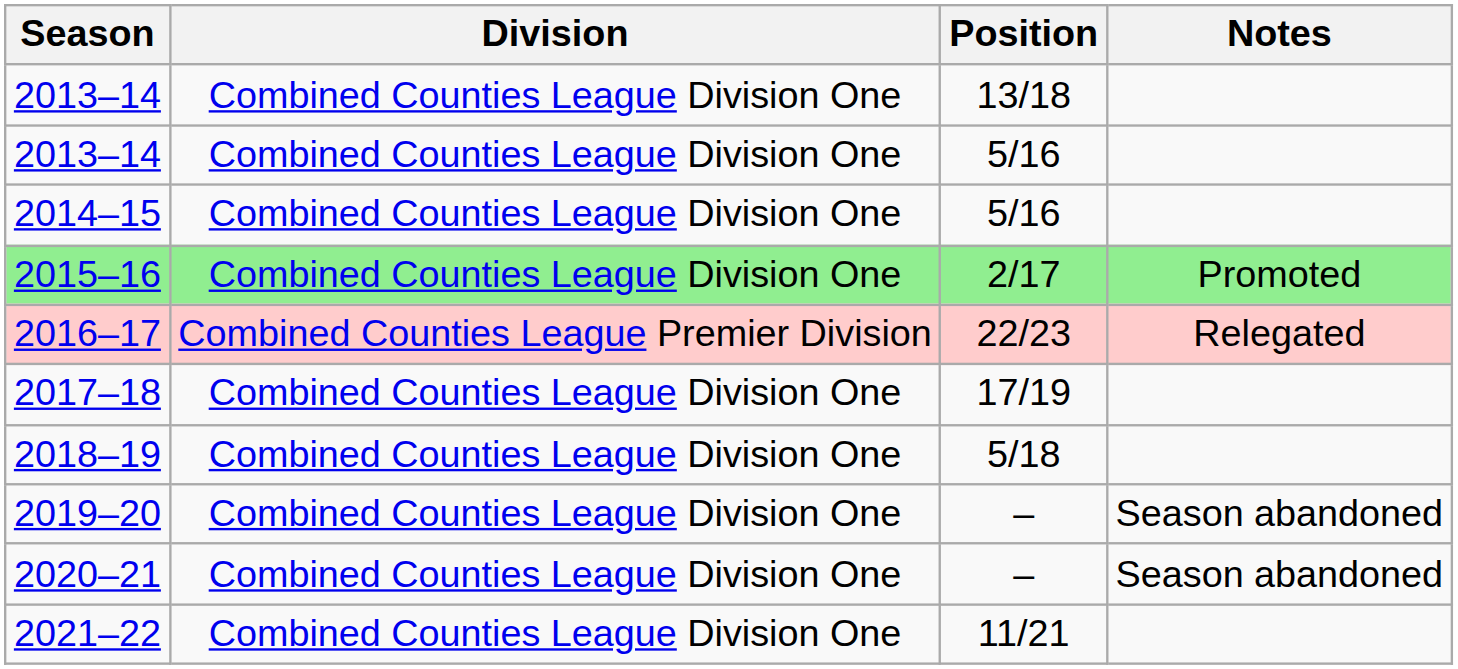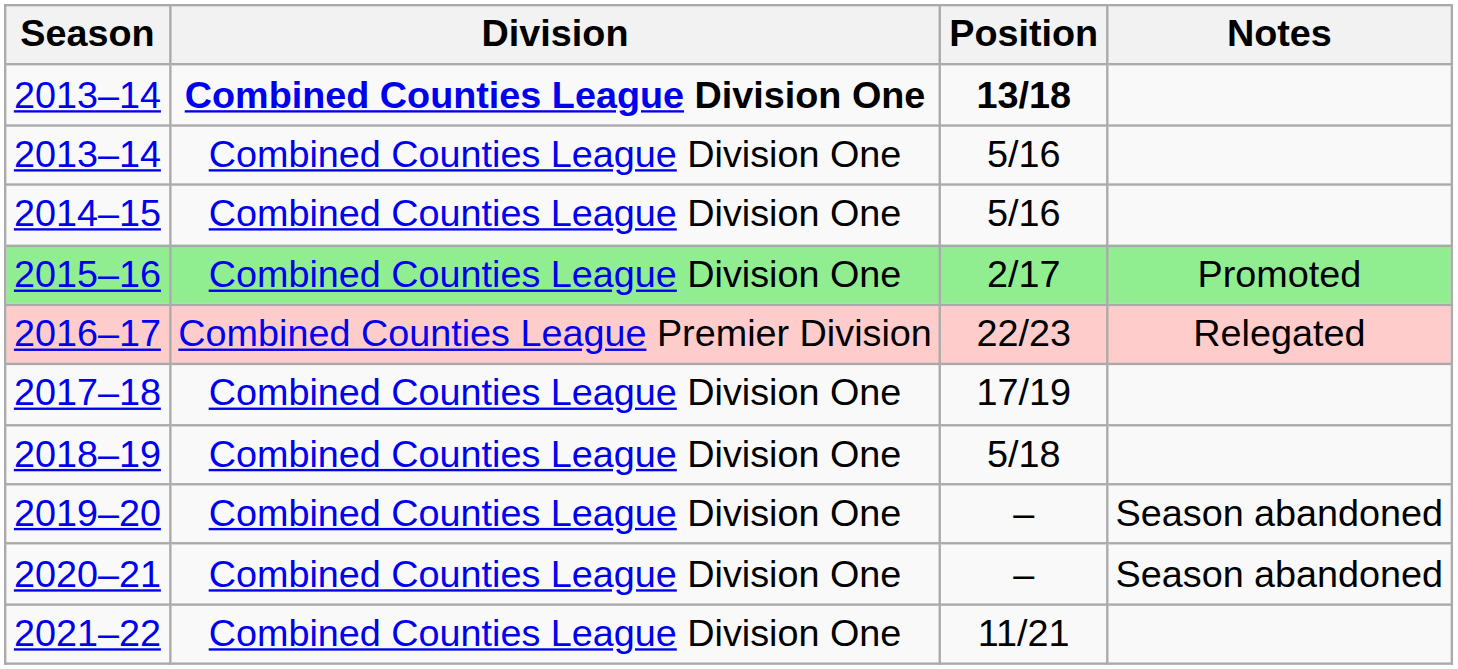(555, 94) normal -> (555, 94) bold
(1024, 94) normal -> (1024, 94) bold
